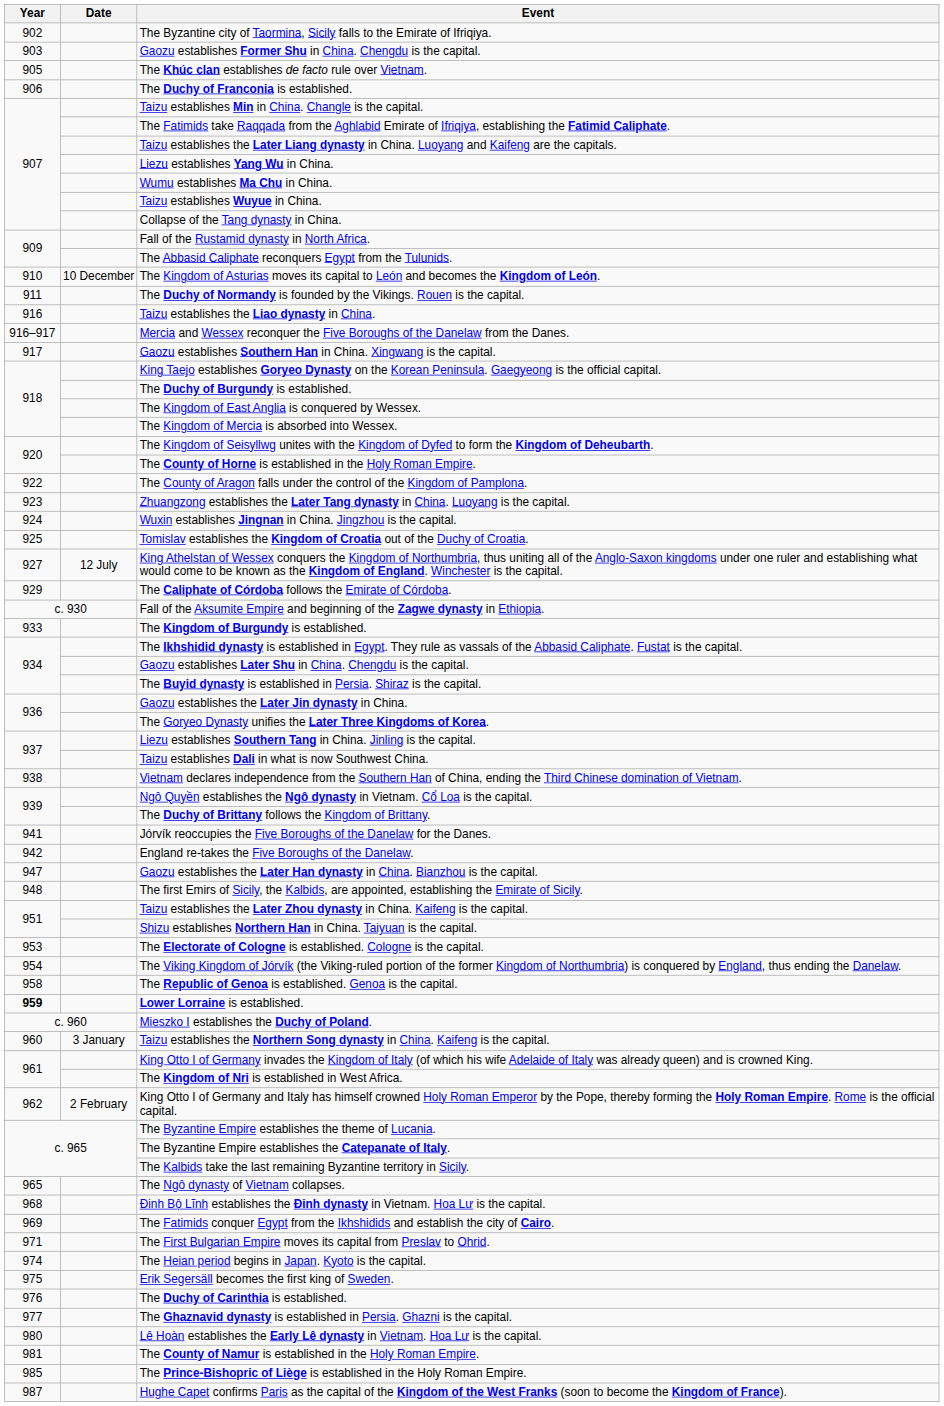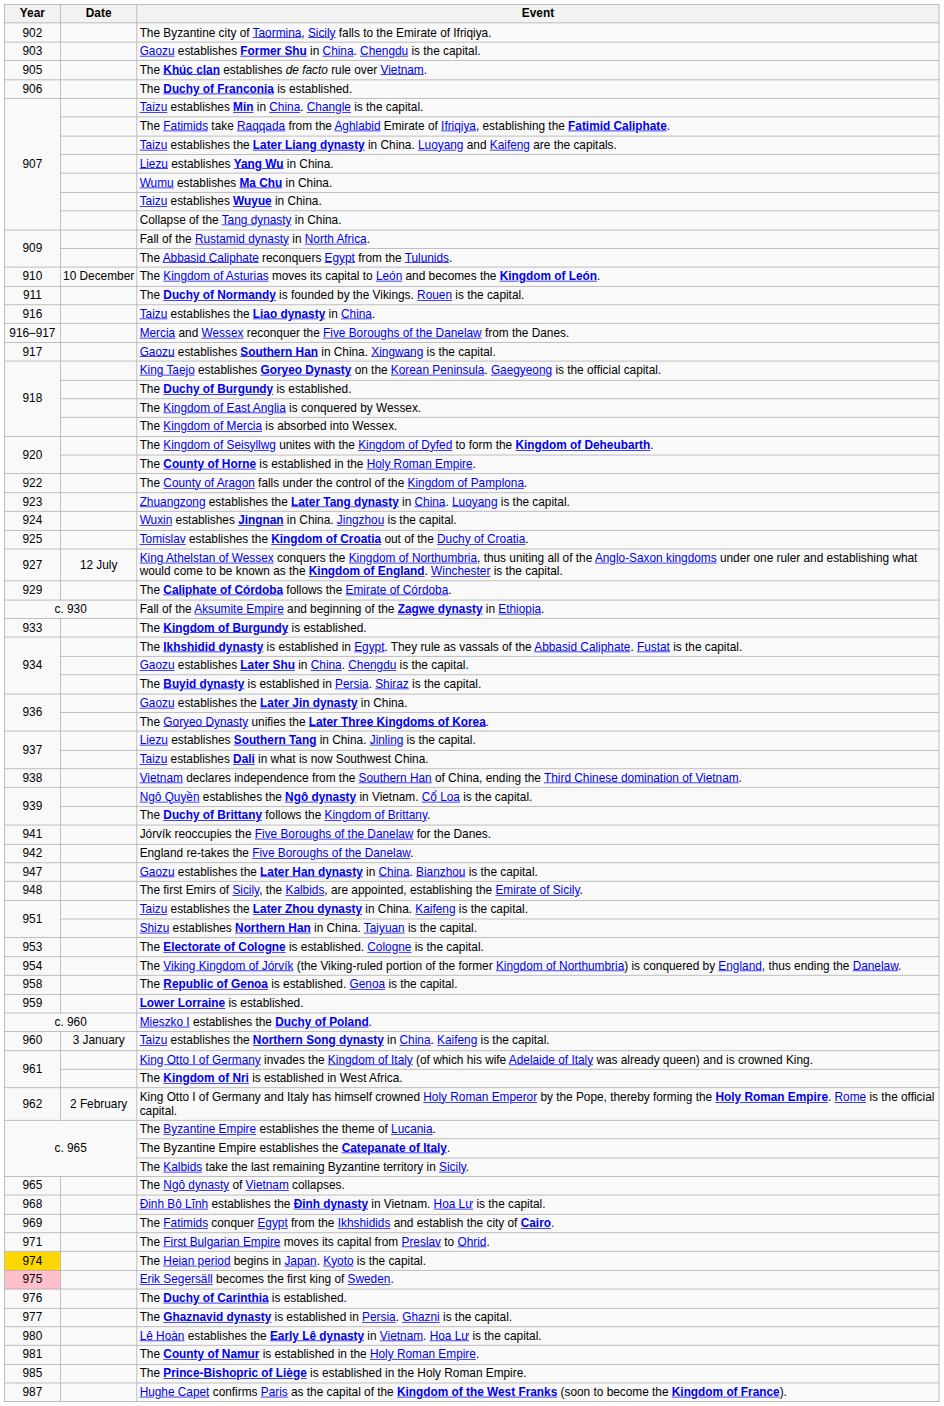(32, 1003) bold -> (32, 1003) normal
(32, 1261) no background -> (32, 1261) gold background
(32, 1279) no background -> (32, 1279) pink background
